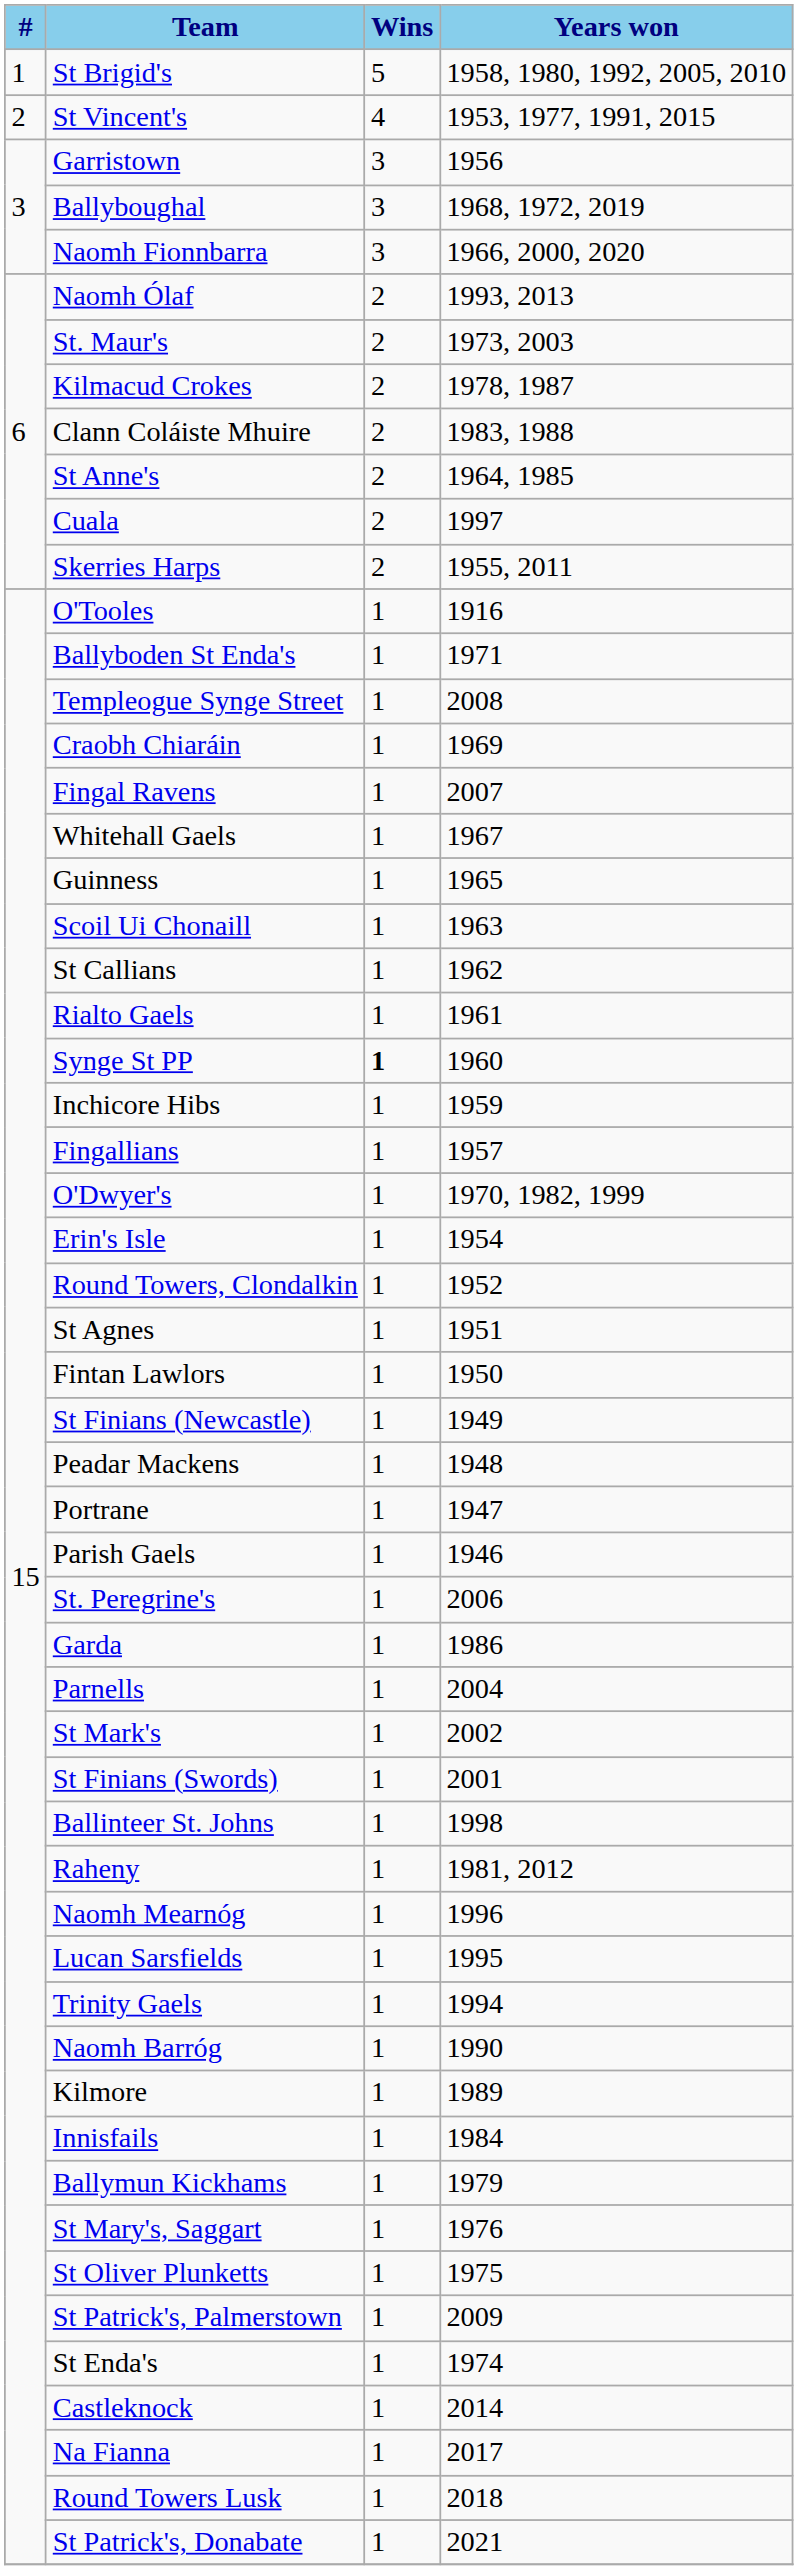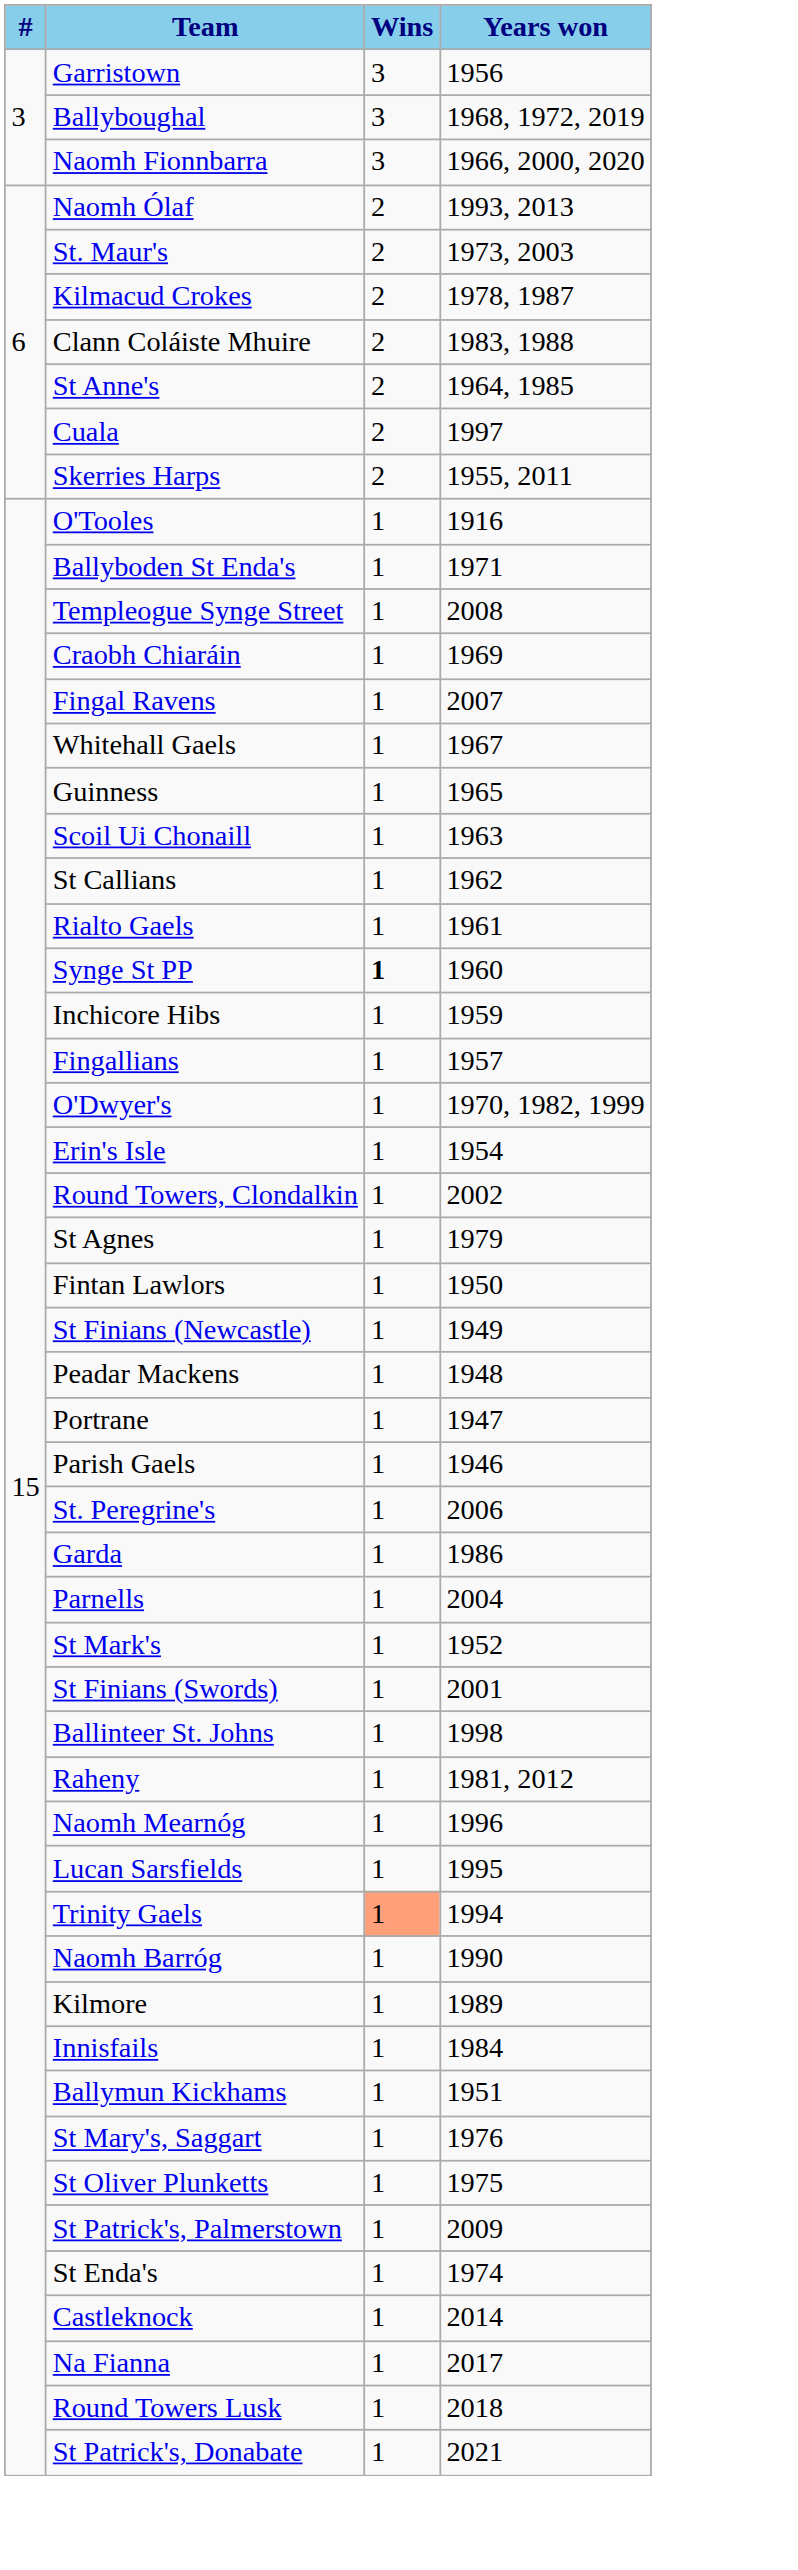- row: (112, 71)
- row: (120, 116)
(475, 1284) 1952 -> (475, 1194) 2002
(475, 1329) 1951 -> (475, 1239) 1979
(475, 1733) 2002 -> (475, 1643) 1952
(378, 2003) no background -> (378, 1913) lightsalmon background
(475, 2182) 1979 -> (475, 2092) 1951
